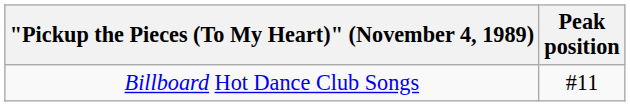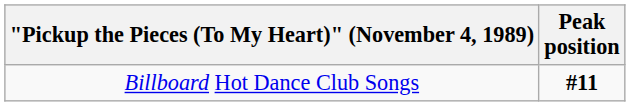(582, 82) normal -> (582, 82) bold
